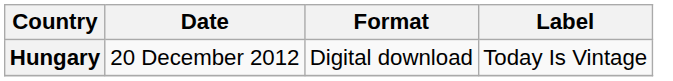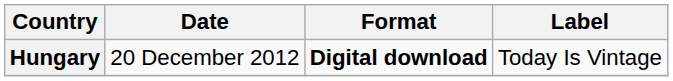(391, 57) normal -> (399, 57) bold
